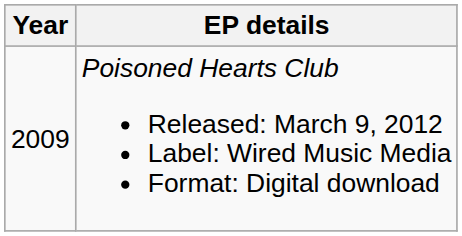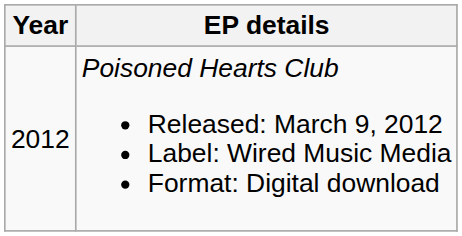(40, 138) 2009 -> (40, 138) 2012
